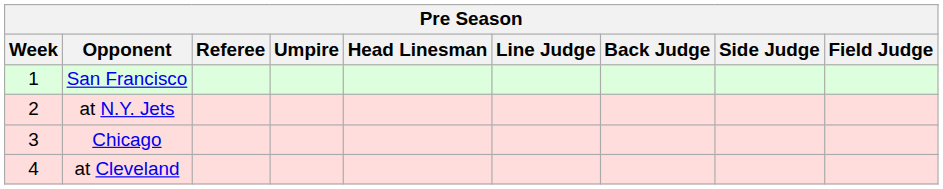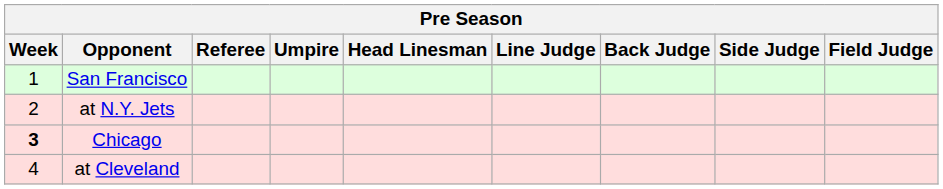(33, 139) normal -> (33, 139) bold
